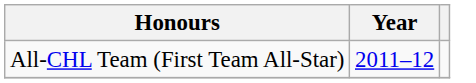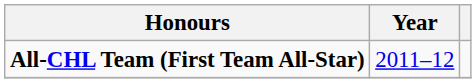(177, 58) normal -> (187, 58) bold
